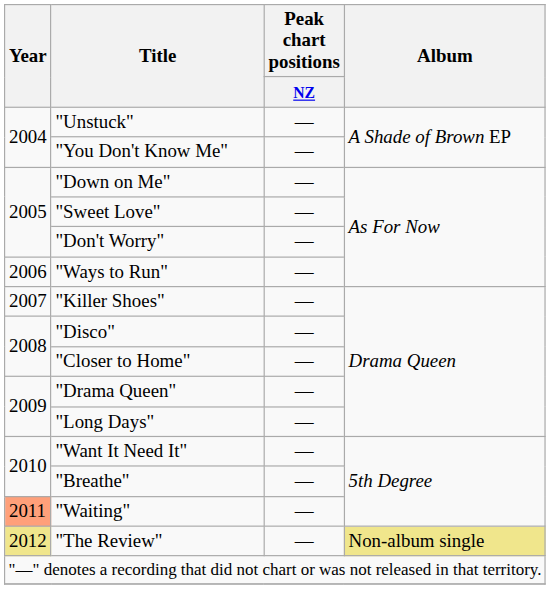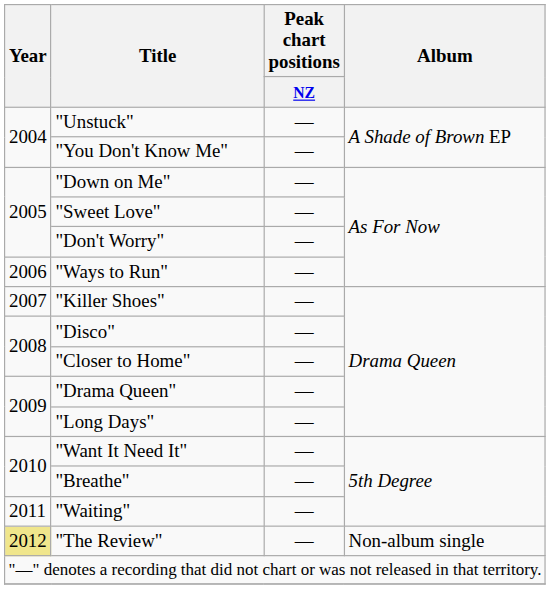(27, 511) lightsalmon background -> (27, 511) no background
(416, 541) khaki background -> (416, 541) no background
